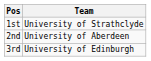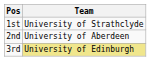(79, 50) no background -> (79, 50) khaki background
